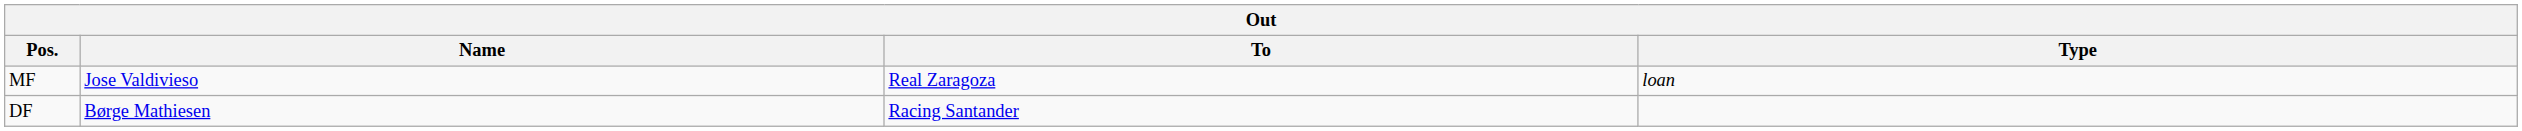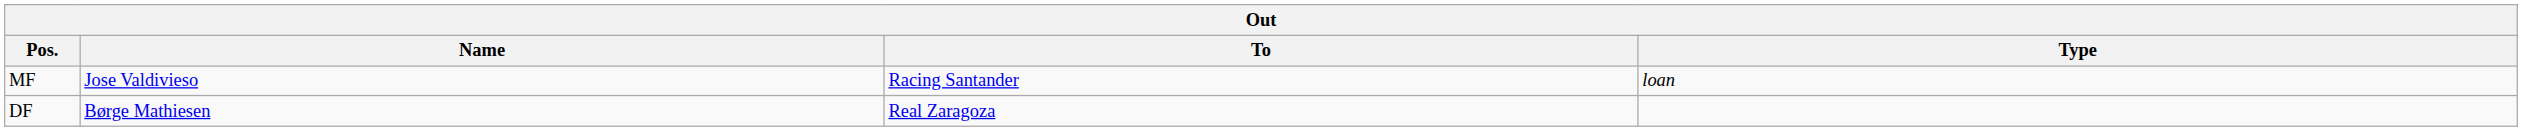(942, 80) Real Zaragoza -> (954, 80) Racing Santander
(954, 111) Racing Santander -> (942, 111) Real Zaragoza
